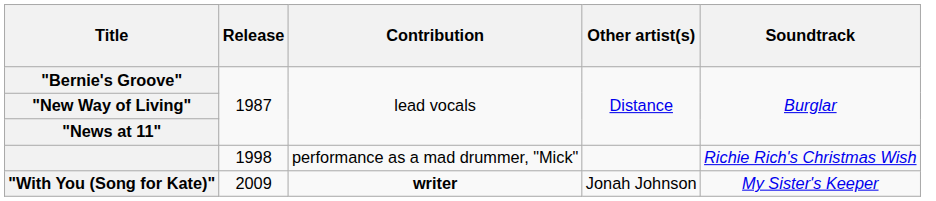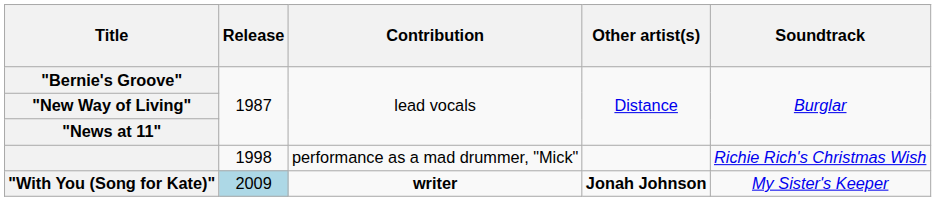(254, 183) no background -> (254, 183) lightblue background
(641, 183) normal -> (646, 183) bold
